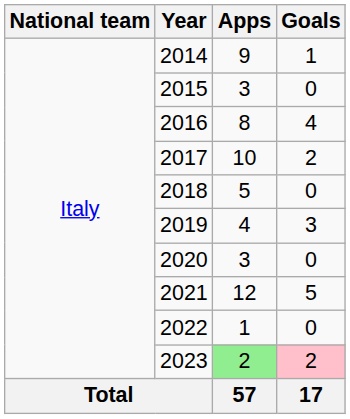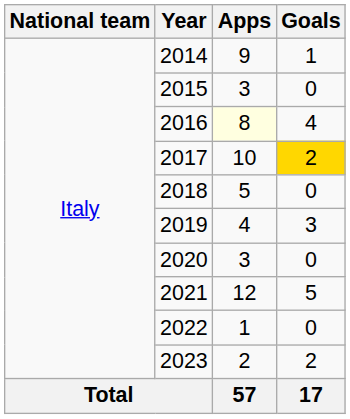(244, 123) no background -> (244, 123) lightyellow background
(311, 157) no background -> (311, 157) gold background
(244, 361) lightgreen background -> (244, 361) no background
(311, 361) pink background -> (311, 361) no background
